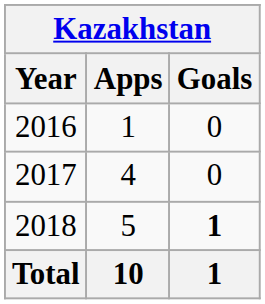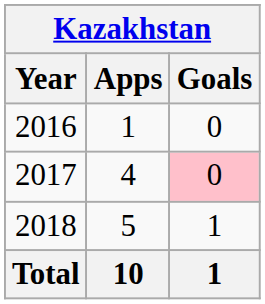(214, 175) no background -> (214, 175) pink background
(214, 224) bold -> (214, 224) normal
